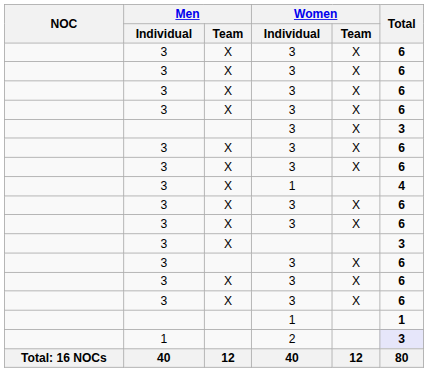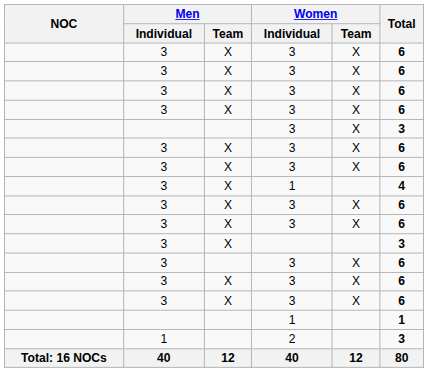(402, 339) lavender background -> (402, 339) no background
